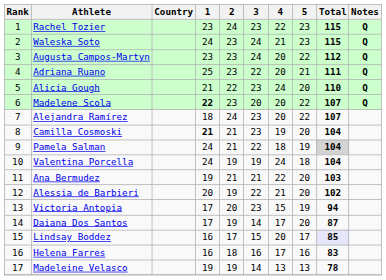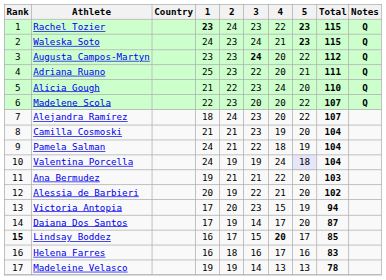(208, 27) normal -> (208, 27) bold
(305, 27) normal -> (305, 27) bold
(305, 42) normal -> (305, 42) bold
(256, 57) normal -> (256, 57) bold
(208, 102) bold -> (208, 102) normal
(208, 132) bold -> (208, 132) normal
(333, 147) lightgrey background -> (333, 147) no background
(305, 162) no background -> (305, 162) lavender background
(18, 238) normal -> (18, 238) bold
(280, 238) normal -> (280, 238) bold
(333, 238) lavender background -> (333, 238) no background
